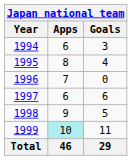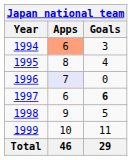(66, 46) no background -> (66, 46) lightsalmon background
(66, 80) no background -> (66, 80) lavender background
(105, 96) normal -> (105, 96) bold
(66, 130) paleturquoise background -> (66, 130) no background
